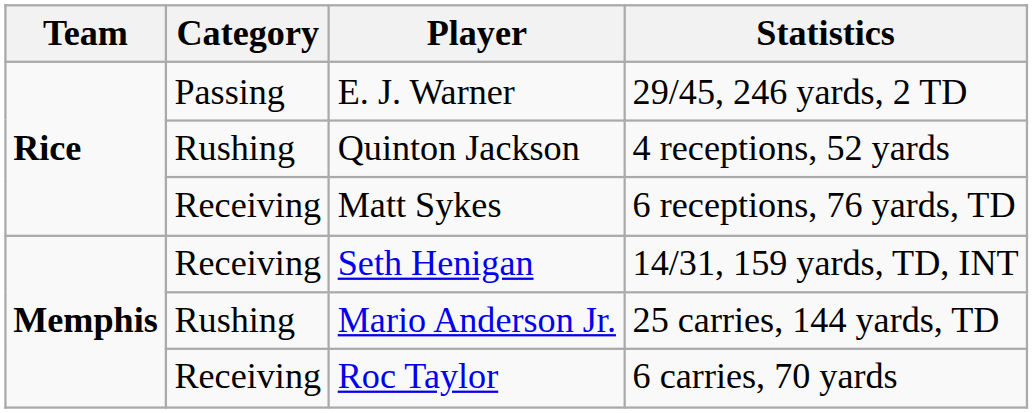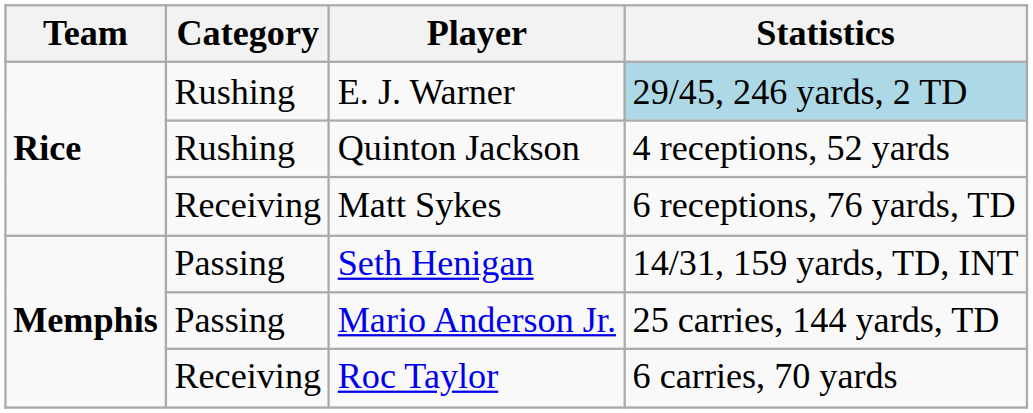(230, 90) Passing -> (235, 90) Rushing
(800, 90) no background -> (800, 90) lightblue background
(248, 262) Receiving -> (230, 262) Passing
(235, 320) Rushing -> (230, 320) Passing
